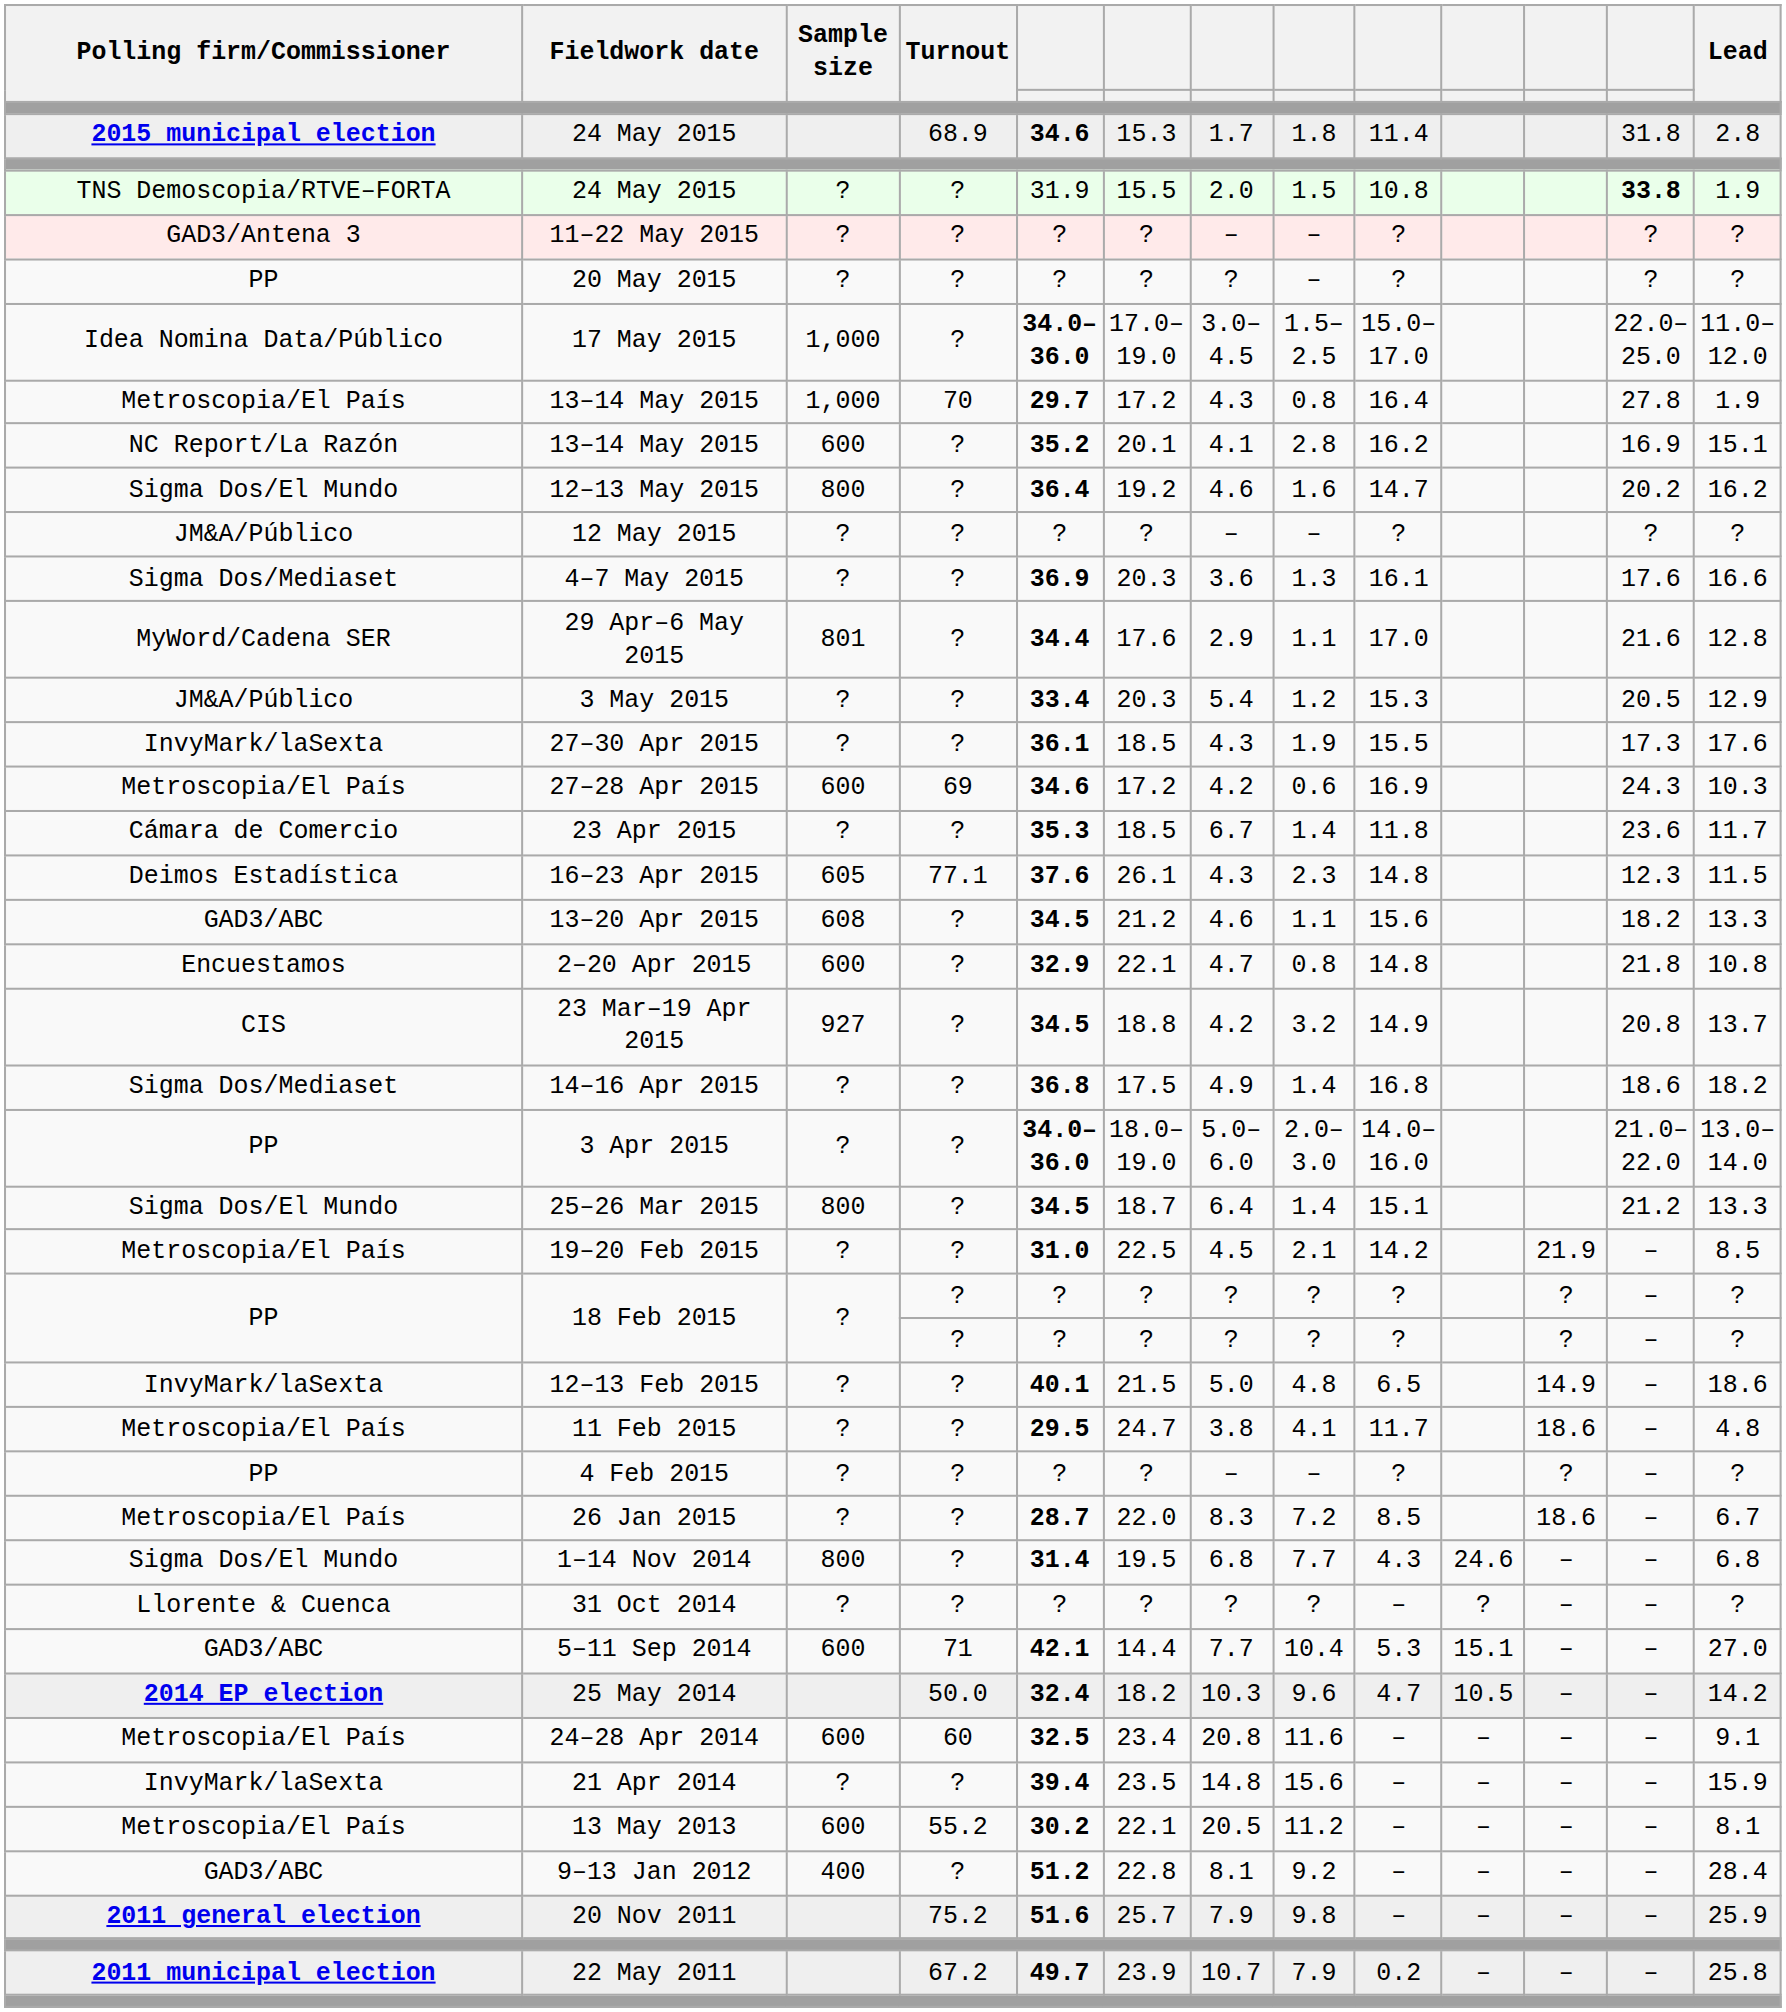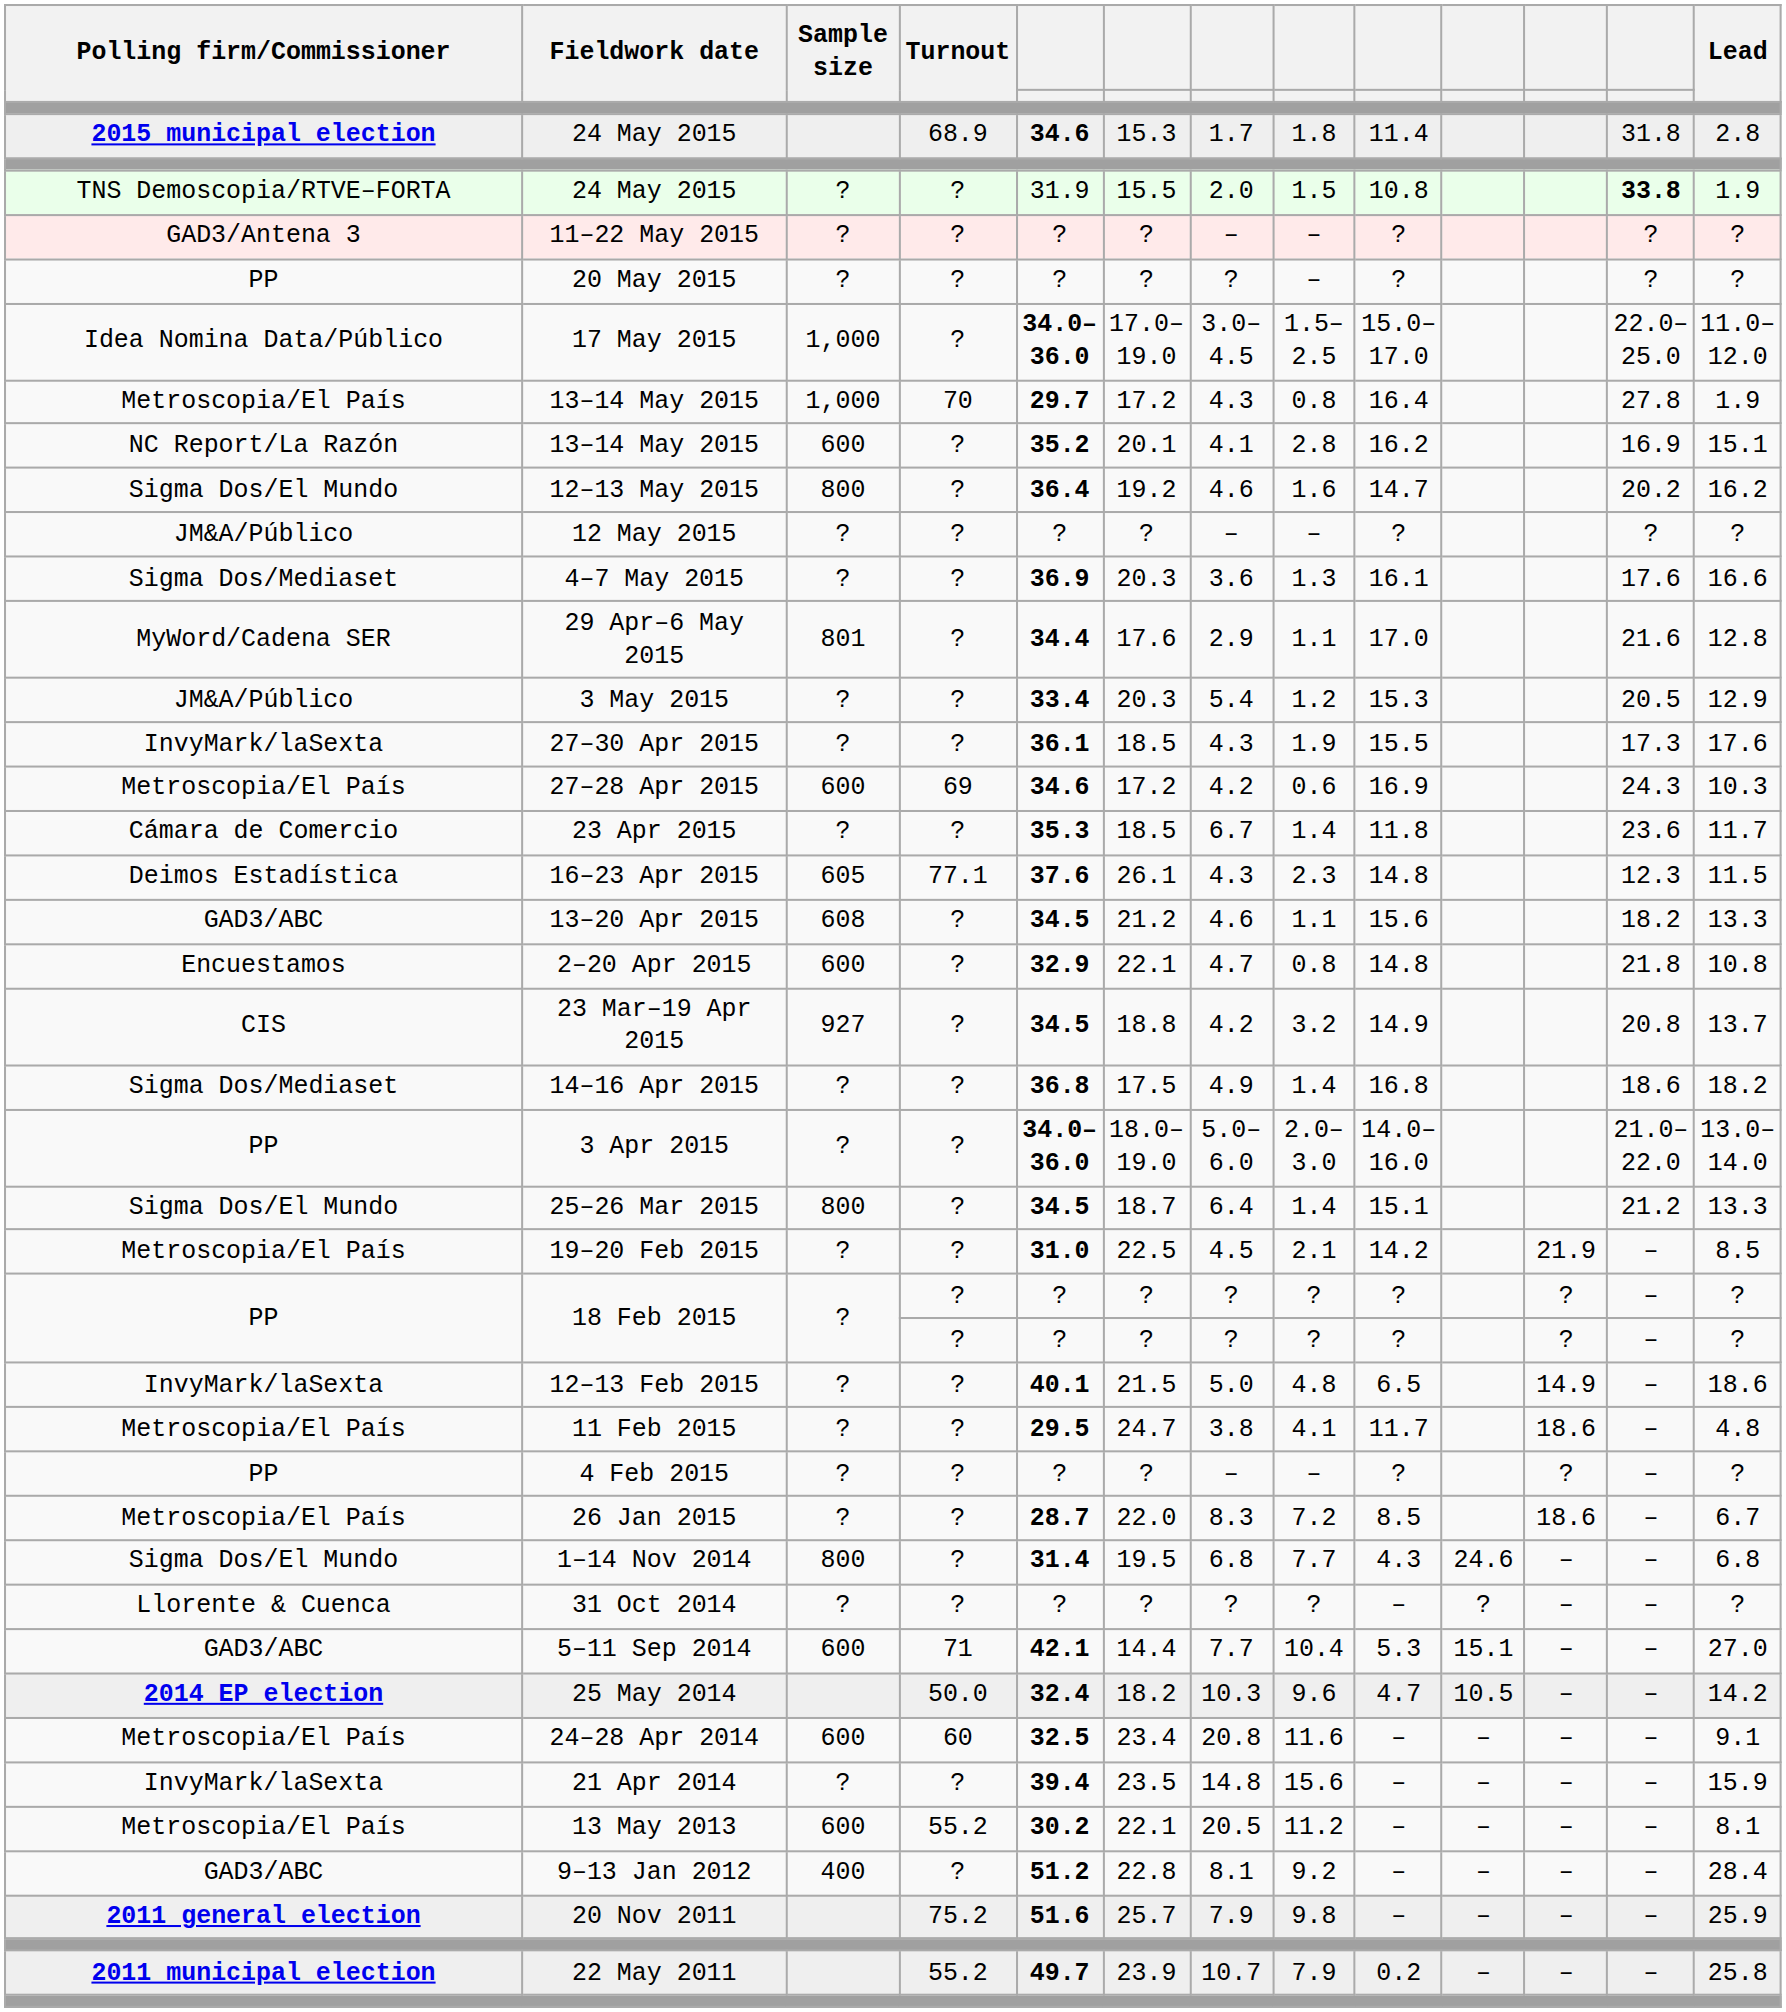(958, 1974) 67.2 -> (958, 1974) 55.2
